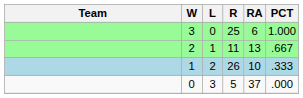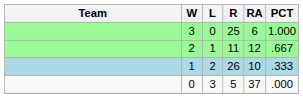(255, 49) 13 -> (255, 49) 12
